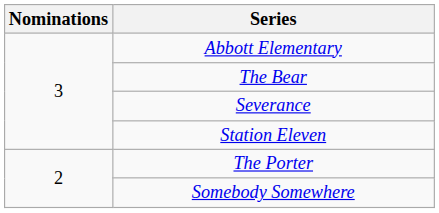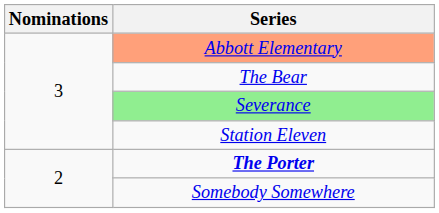(273, 47) no background -> (273, 47) lightsalmon background
(273, 105) no background -> (273, 105) lightgreen background
(273, 163) normal -> (273, 163) bold
